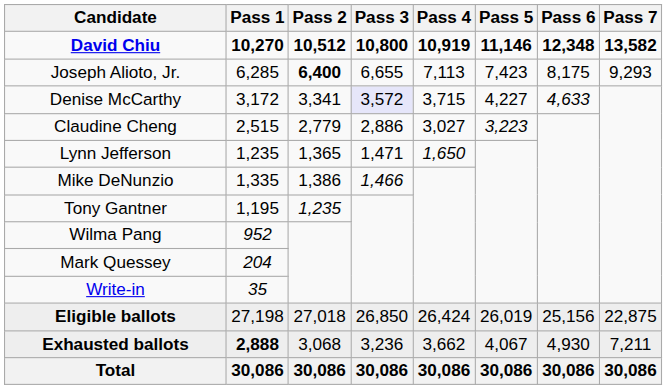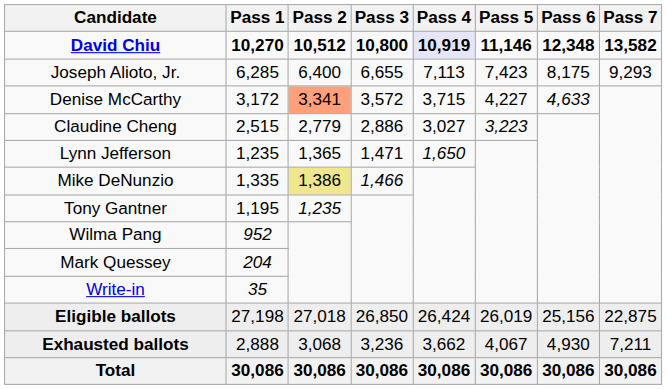(444, 45) no background -> (444, 45) lavender background
(320, 72) bold -> (320, 72) normal
(320, 99) no background -> (320, 99) lightsalmon background
(382, 99) lavender background -> (382, 99) no background
(320, 180) no background -> (320, 180) khaki background
(257, 343) bold -> (257, 343) normal
